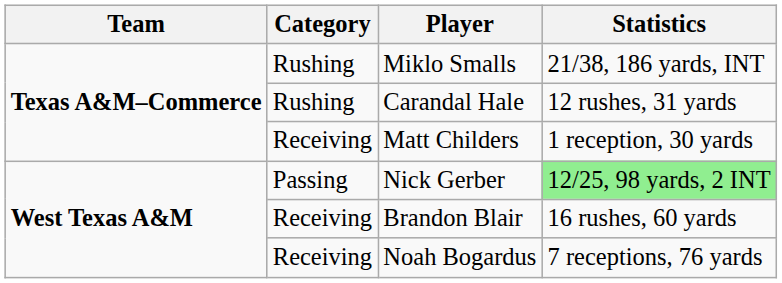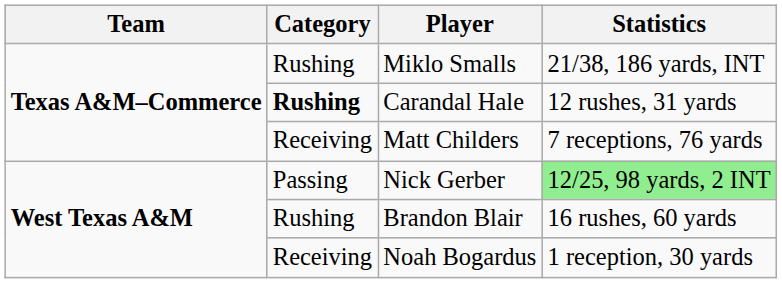(314, 102) normal -> (316, 102) bold
(650, 140) 1 reception, 30 yards -> (655, 140) 7 receptions, 76 yards
(322, 218) Receiving -> (314, 218) Rushing
(655, 257) 7 receptions, 76 yards -> (650, 257) 1 reception, 30 yards
